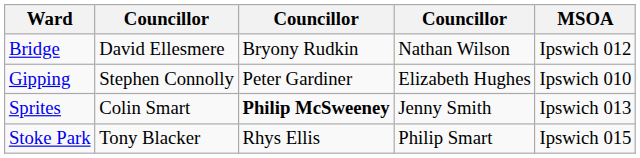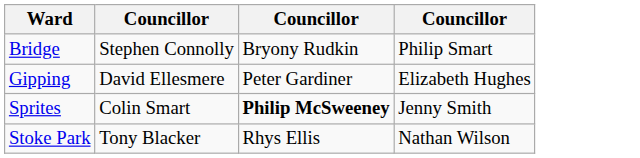- column: (585, 19)
(162, 49) David Ellesmere -> (167, 49) Stephen Connolly
(454, 49) Nathan Wilson -> (445, 49) Philip Smart
(167, 78) Stephen Connolly -> (162, 78) David Ellesmere
(445, 138) Philip Smart -> (454, 138) Nathan Wilson
